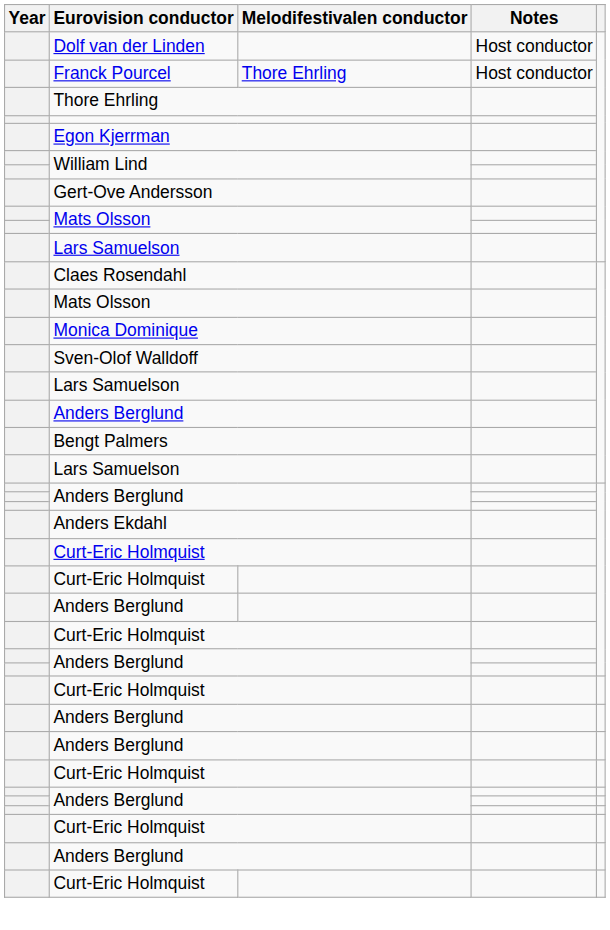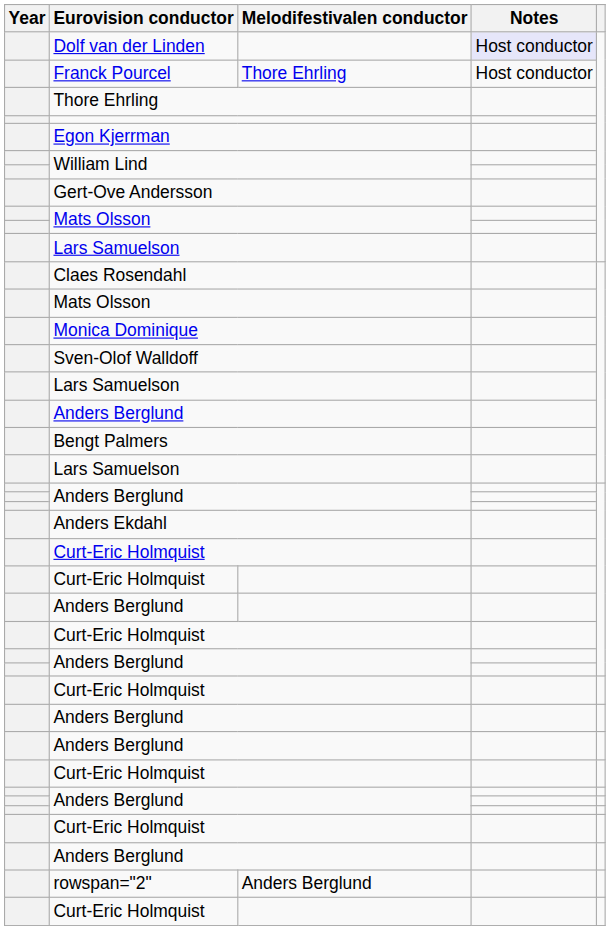(534, 45) no background -> (534, 45) lavender background
+ row: (103, 883)
